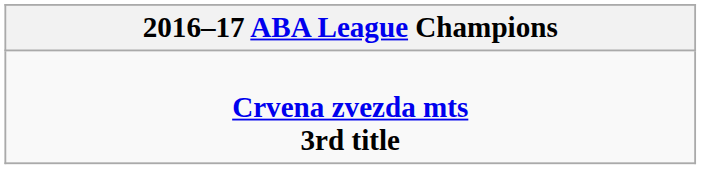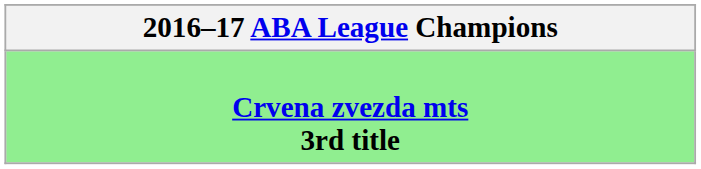(350, 122) no background -> (350, 122) lightgreen background
